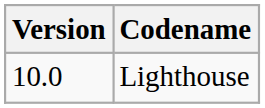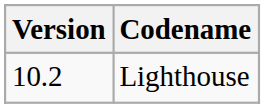(37, 77) 10.0 -> (37, 77) 10.2
